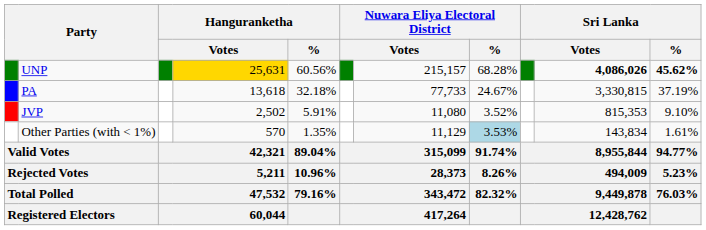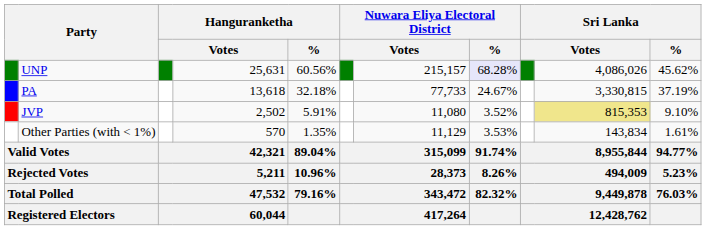(267, 70) gold background -> (267, 70) no background
(497, 70) no background -> (497, 70) lavender background
(621, 70) bold -> (621, 70) normal
(677, 70) bold -> (678, 70) normal
(626, 111) no background -> (626, 111) khaki background
(501, 132) lightblue background -> (501, 132) no background
